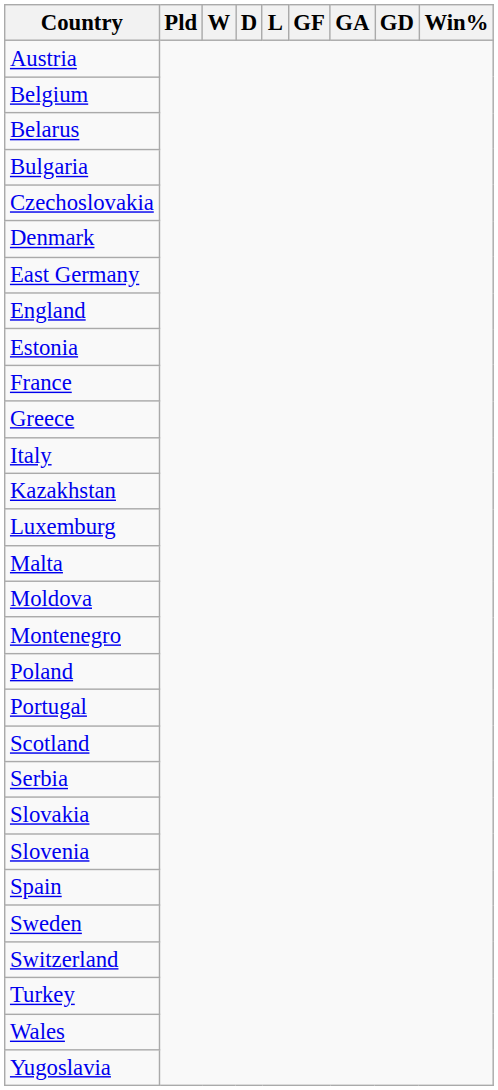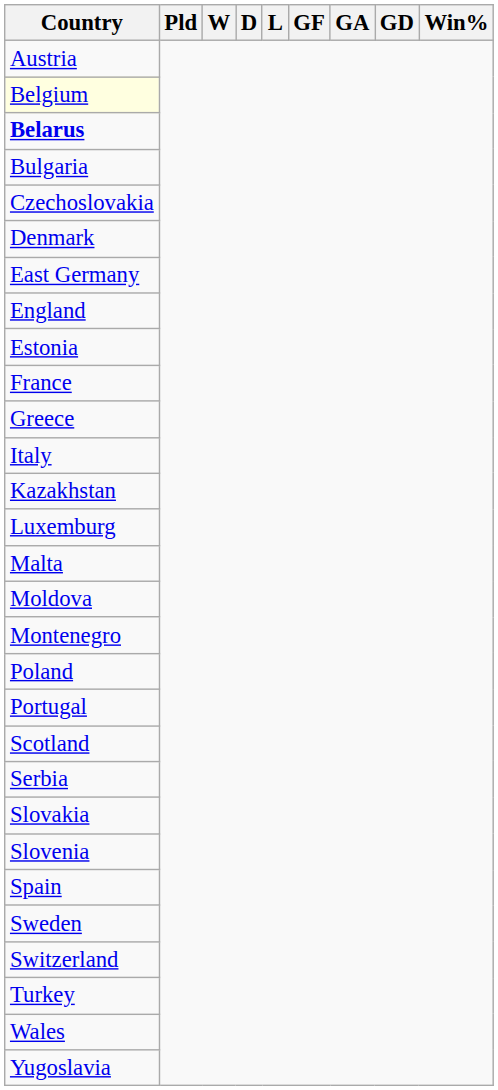(49, 94) no background -> (49, 94) lightyellow background
(45, 130) normal -> (47, 130) bold
